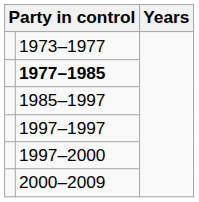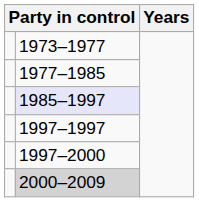(62, 73) bold -> (62, 73) normal
(62, 100) no background -> (62, 100) lavender background
(62, 182) no background -> (62, 182) lightgrey background
